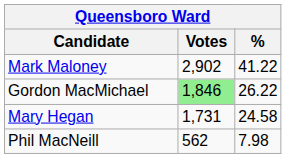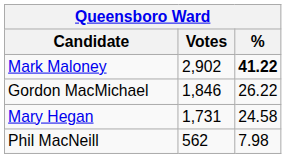(258, 66) normal -> (258, 66) bold
(202, 91) lightgreen background -> (202, 91) no background
